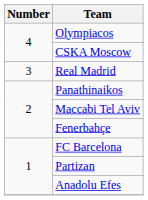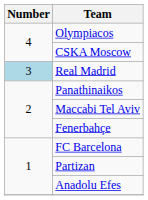(28, 71) no background -> (28, 71) lightblue background
